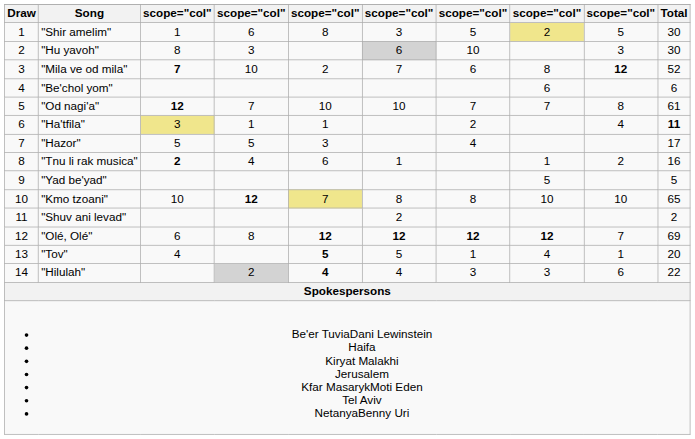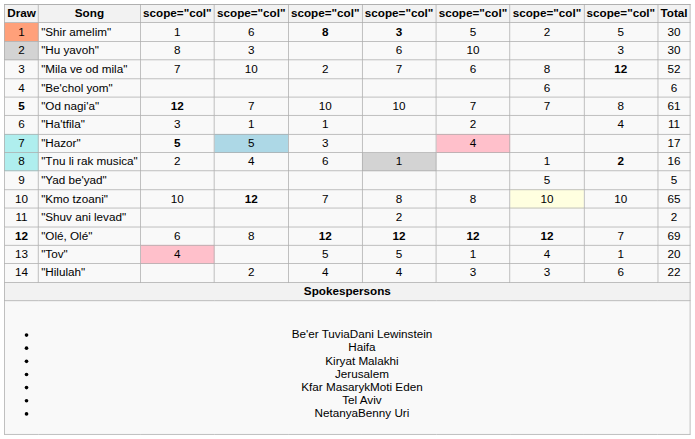(21, 32) no background -> (21, 32) lightsalmon background
(325, 32) normal -> (325, 32) bold
(399, 32) normal -> (399, 32) bold
(547, 32) khaki background -> (547, 32) no background
(21, 50) no background -> (21, 50) lightgrey background
(399, 50) lightgrey background -> (399, 50) no background
(177, 69) bold -> (177, 69) normal
(21, 106) normal -> (21, 106) bold
(177, 124) khaki background -> (177, 124) no background
(674, 124) bold -> (674, 124) normal
(21, 143) no background -> (21, 143) paleturquoise background
(177, 143) normal -> (177, 143) bold
(251, 143) no background -> (251, 143) lightblue background
(473, 143) no background -> (473, 143) pink background
(21, 161) no background -> (21, 161) paleturquoise background
(177, 161) bold -> (177, 161) normal
(399, 161) no background -> (399, 161) lightgrey background
(621, 161) normal -> (621, 161) bold
(325, 198) khaki background -> (325, 198) no background
(547, 198) no background -> (547, 198) lightyellow background
(21, 236) normal -> (21, 236) bold
(177, 254) no background -> (177, 254) pink background
(325, 254) bold -> (325, 254) normal
(251, 273) lightgrey background -> (251, 273) no background
(325, 273) bold -> (325, 273) normal
